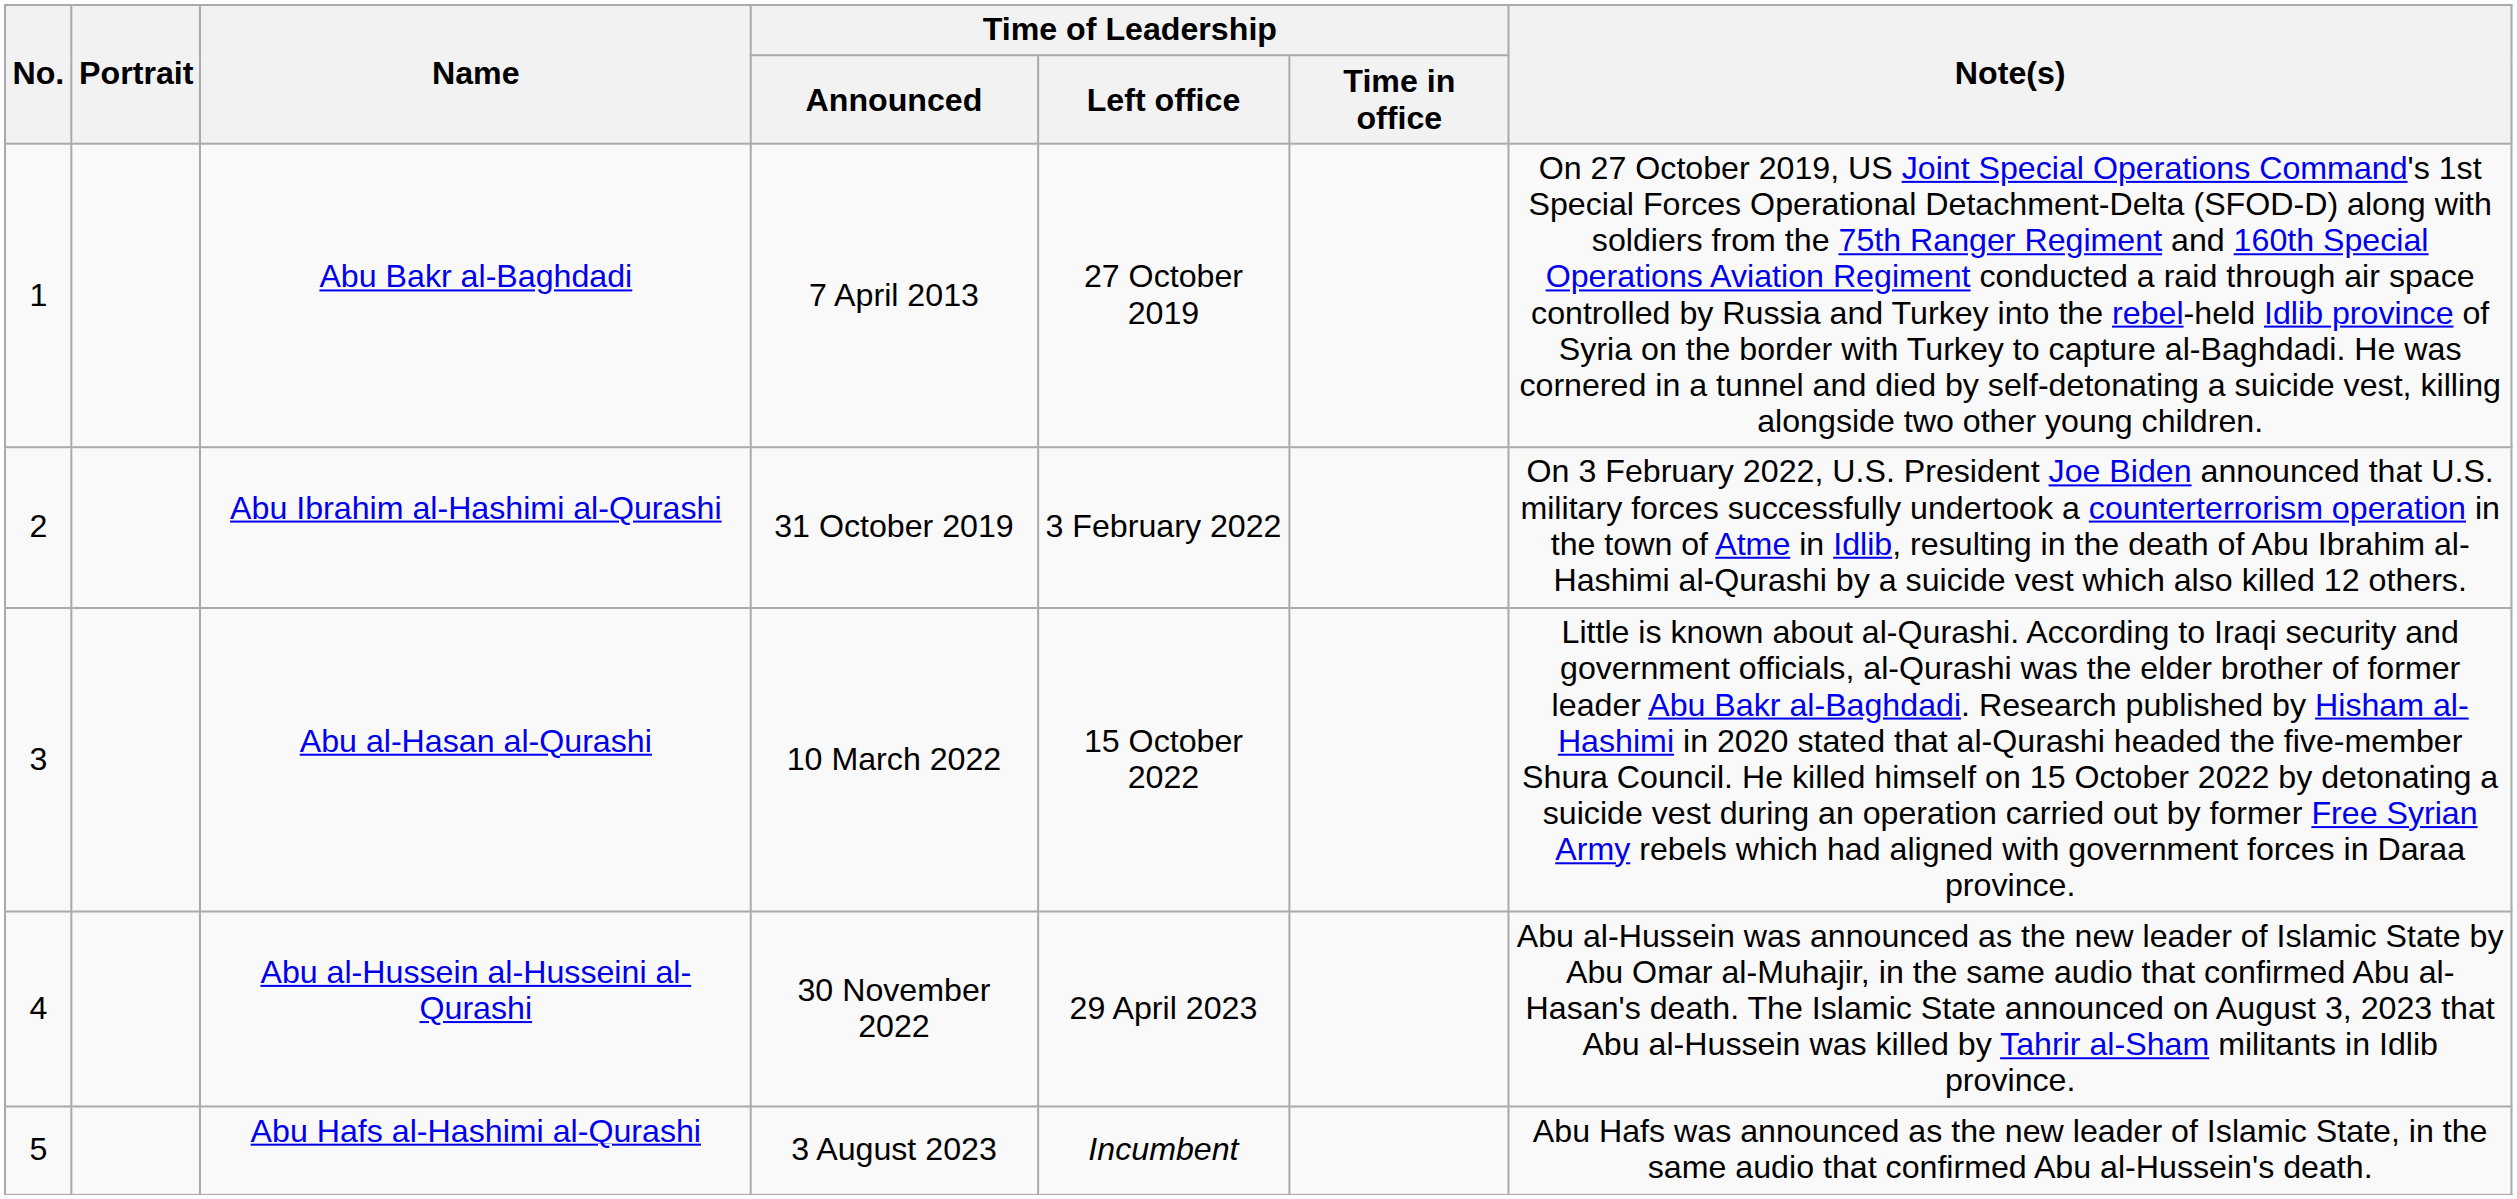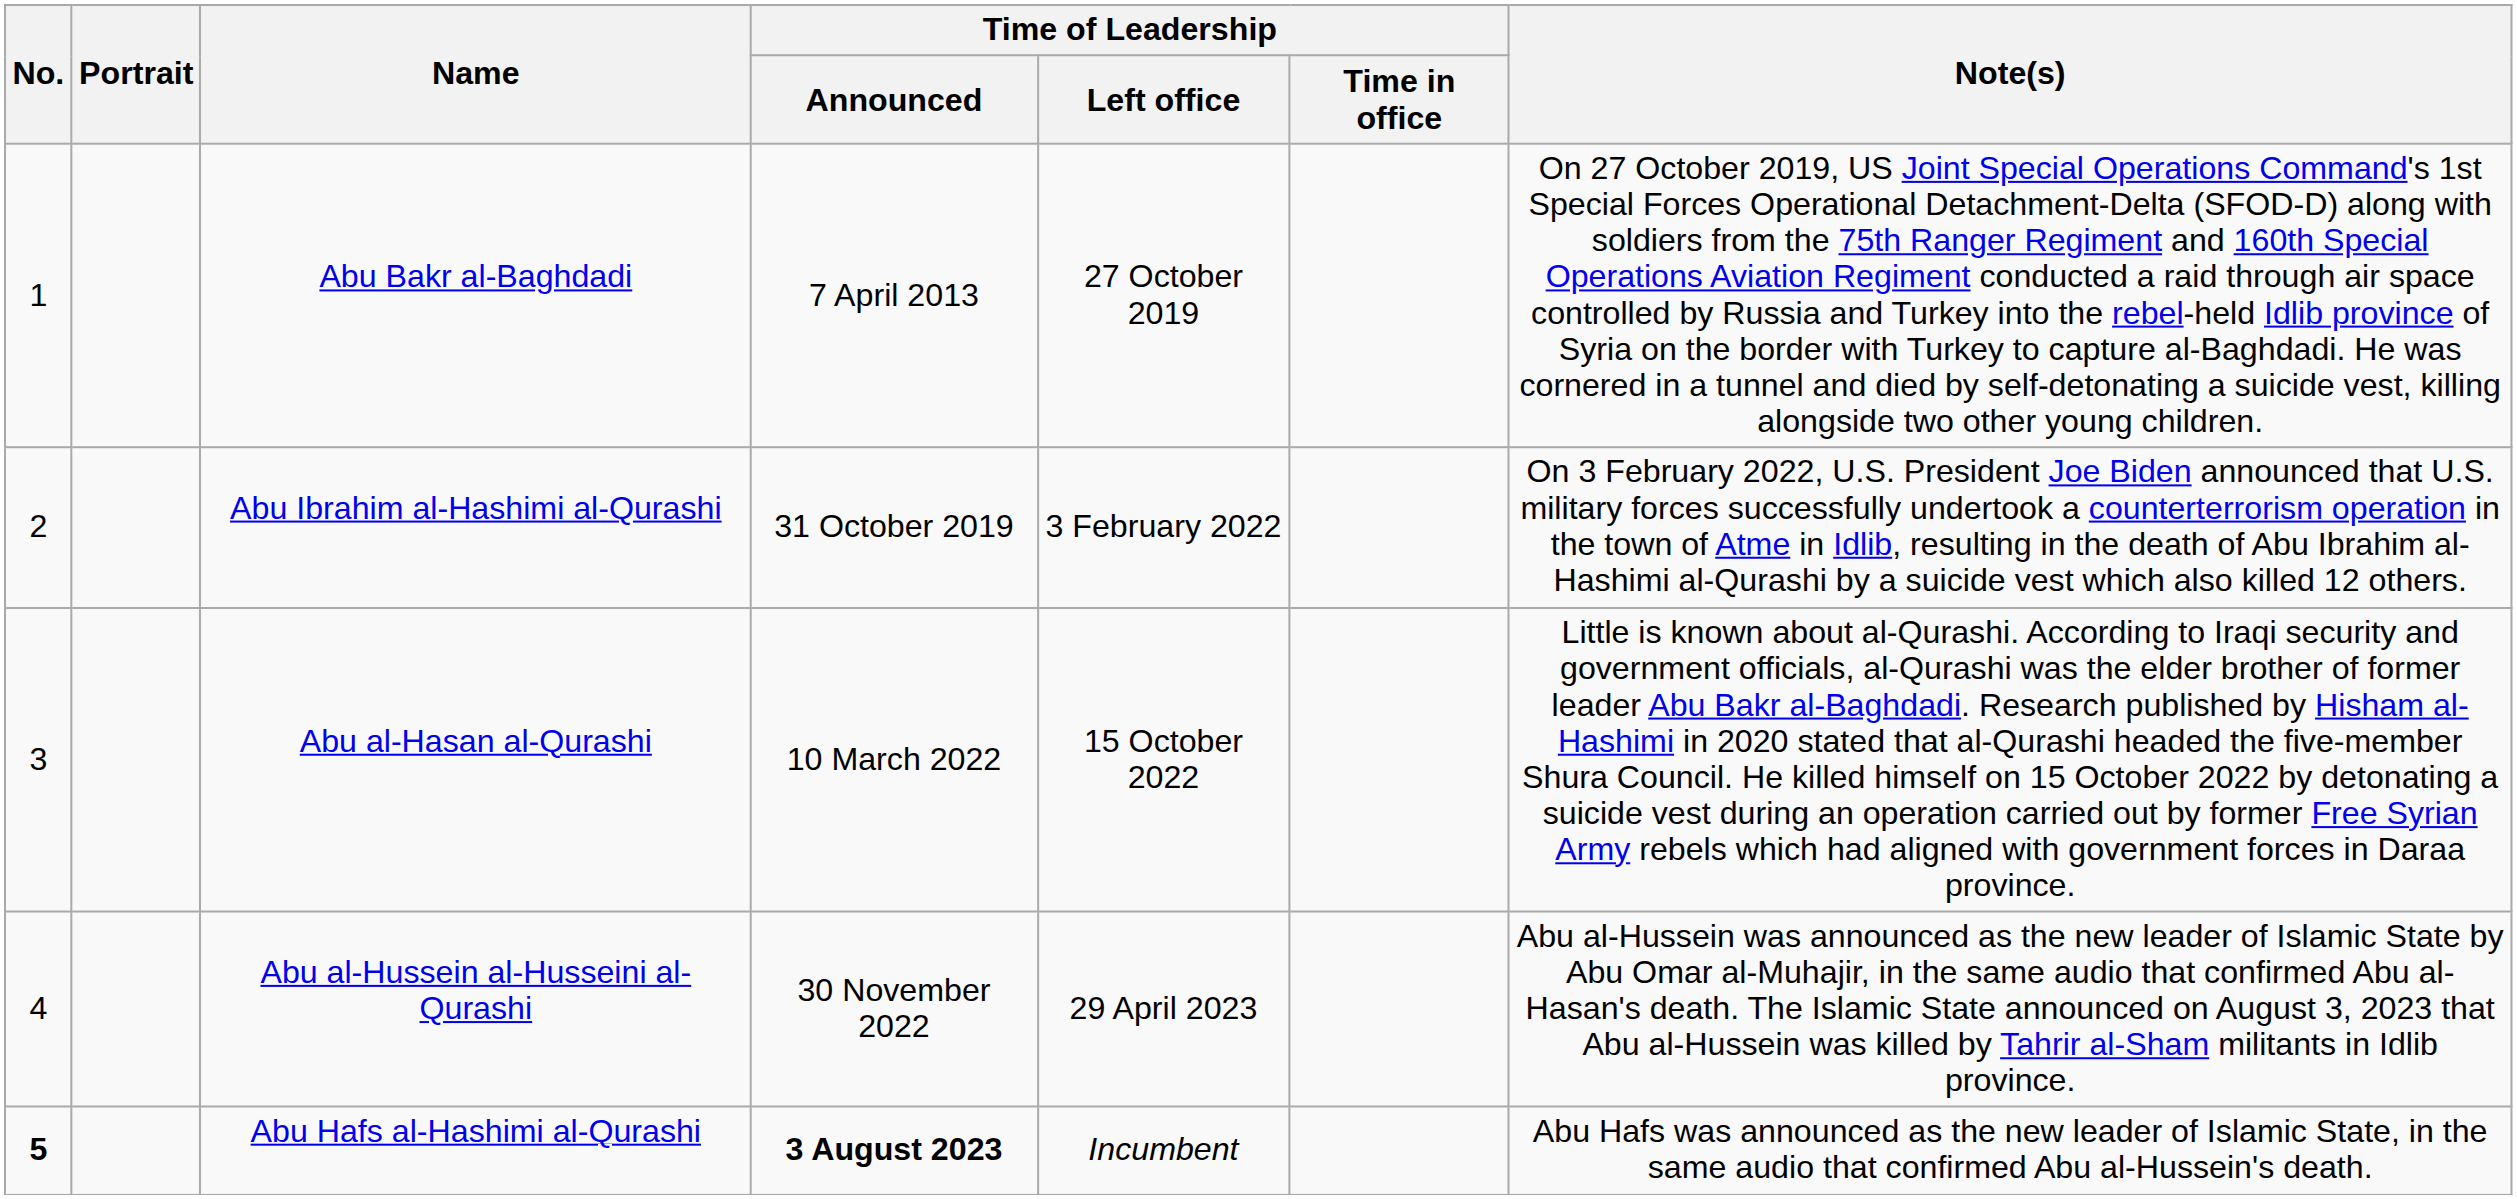(38, 1150) normal -> (38, 1150) bold
(894, 1150) normal -> (894, 1150) bold
